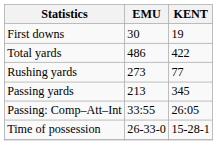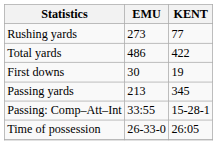rows swapped: (36, 33) <-> (42, 72)
(185, 110) 26:05 -> (191, 110) 15-28-1
(191, 130) 15-28-1 -> (185, 130) 26:05
